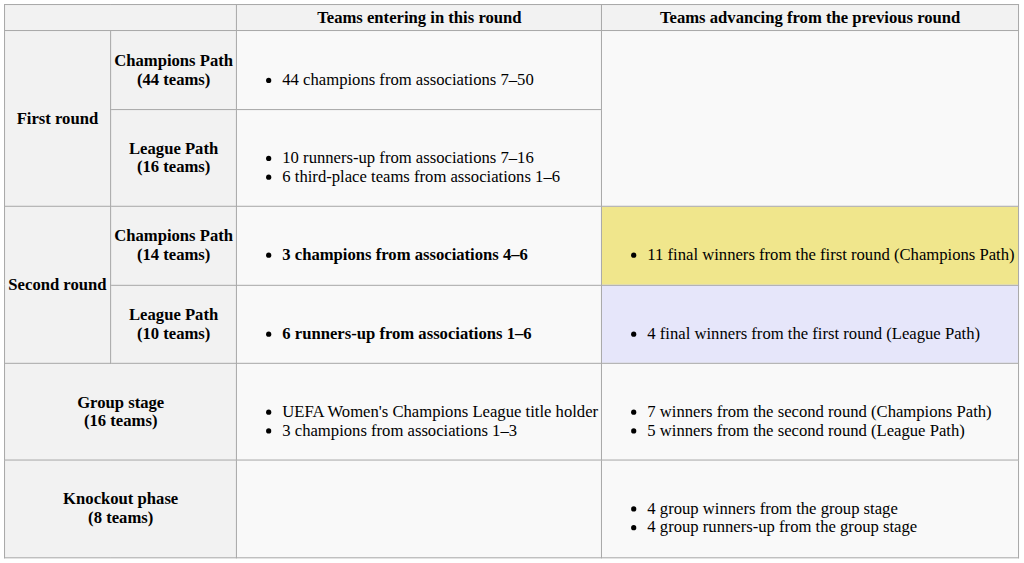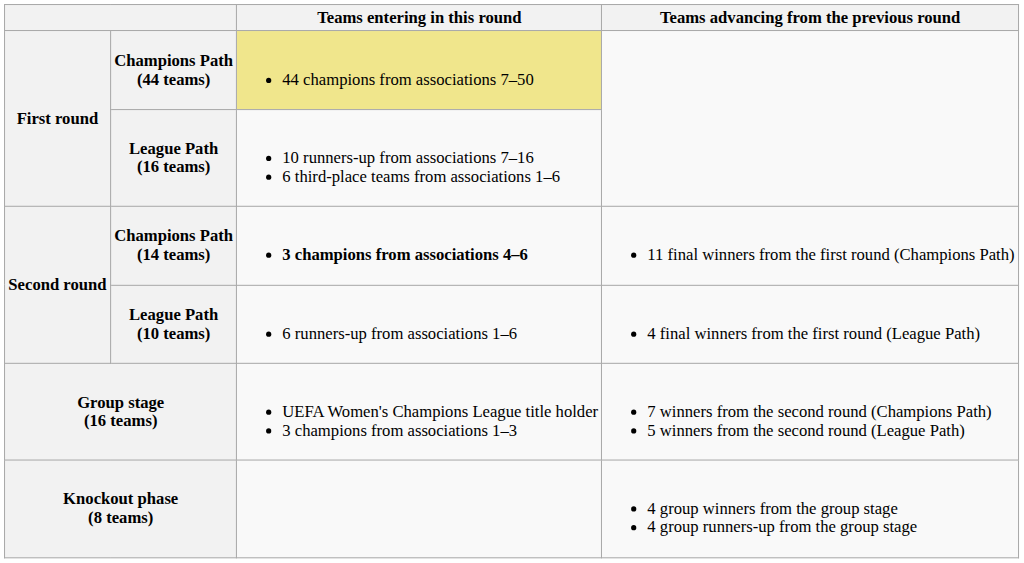(419, 79) no background -> (419, 79) khaki background
(810, 255) khaki background -> (810, 255) no background
(419, 333) bold -> (419, 333) normal
(810, 333) lavender background -> (810, 333) no background
